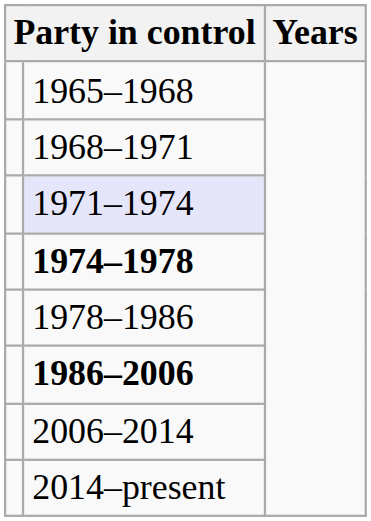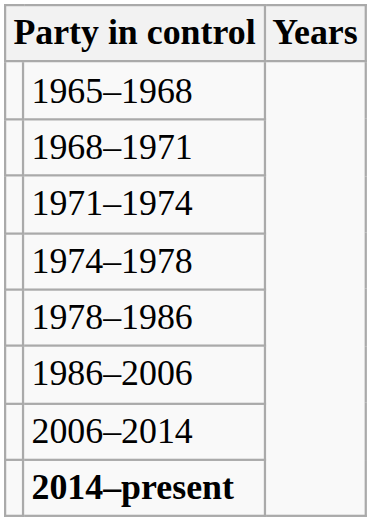(113, 203) lavender background -> (112, 203) no background
(113, 260) bold -> (112, 260) normal
(113, 373) bold -> (112, 373) normal
(129, 487) normal -> (133, 487) bold
